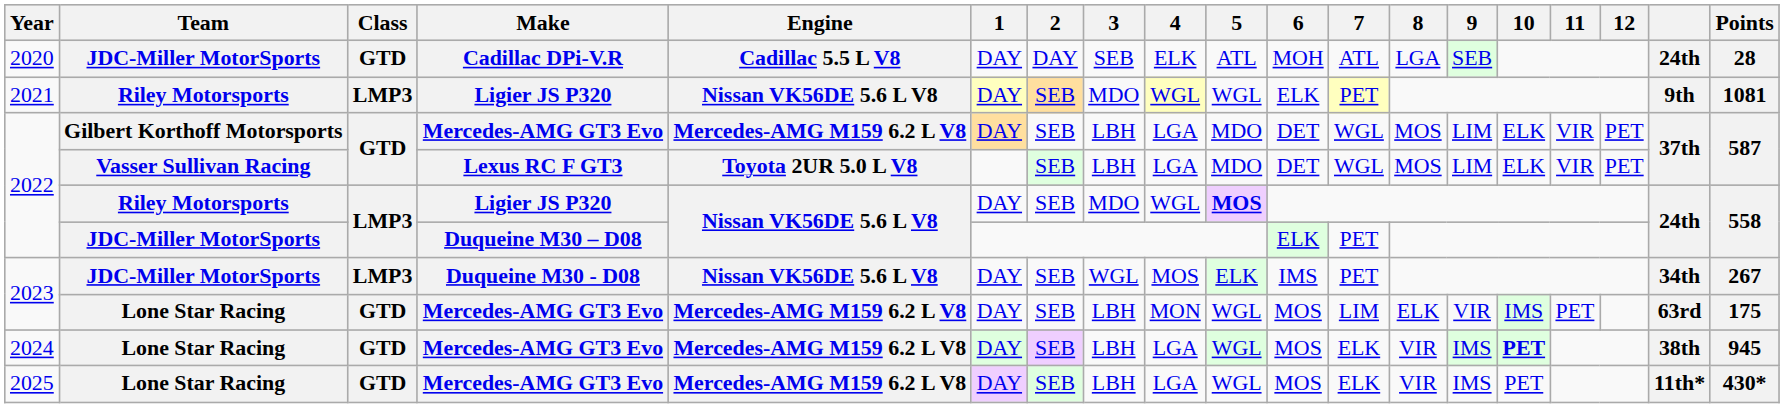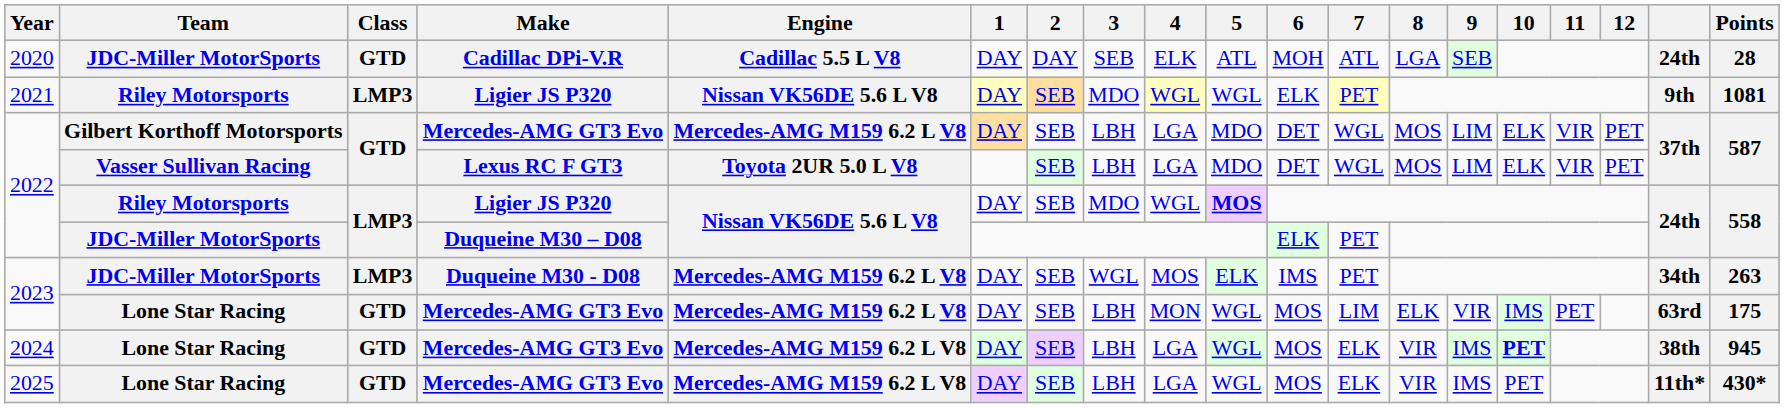(820, 275) Nissan VK56DE 5.6 L V8 -> (820, 275) Mercedes-AMG M159 6.2 L V8
(1745, 275) 267 -> (1745, 275) 263
